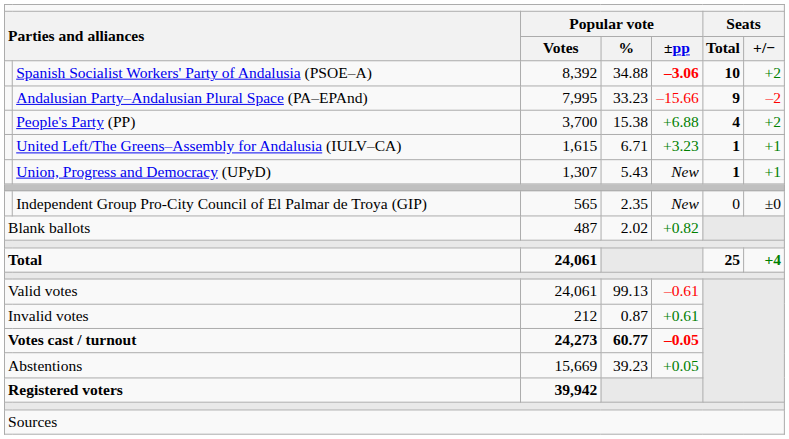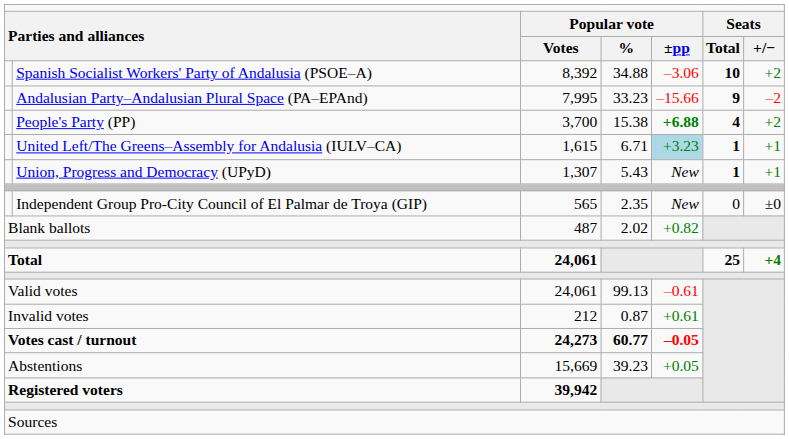(681, 73) bold -> (681, 73) normal
(681, 122) normal -> (681, 122) bold
(681, 147) no background -> (681, 147) lightblue background
